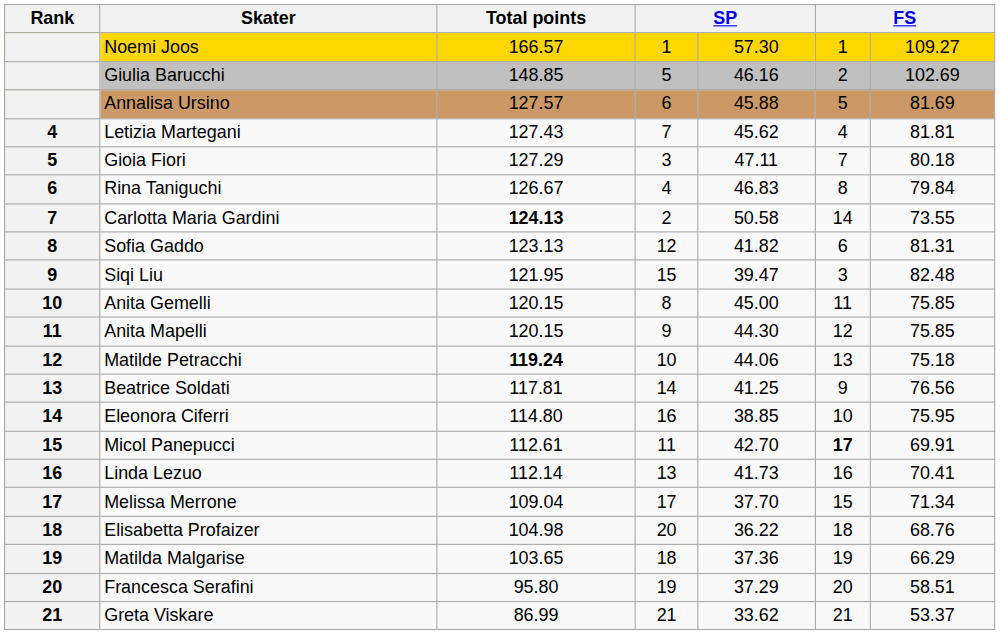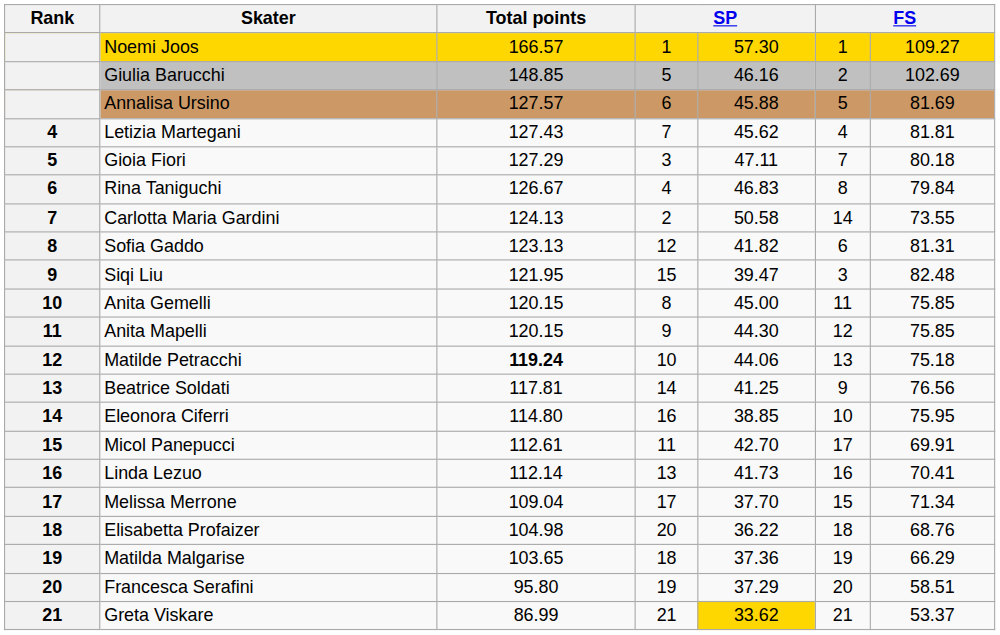(536, 217) bold -> (536, 217) normal
(843, 445) bold -> (843, 445) normal
(756, 615) no background -> (756, 615) gold background
